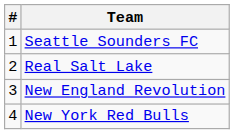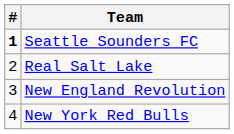(13, 42) normal -> (13, 42) bold
